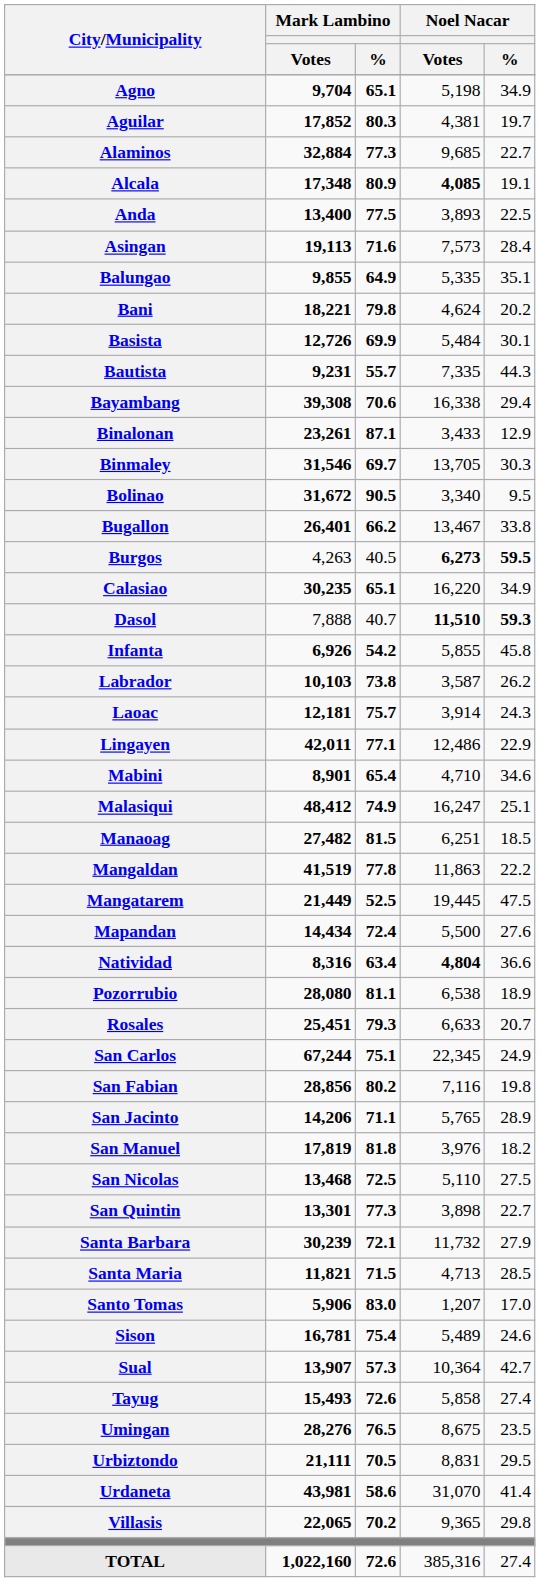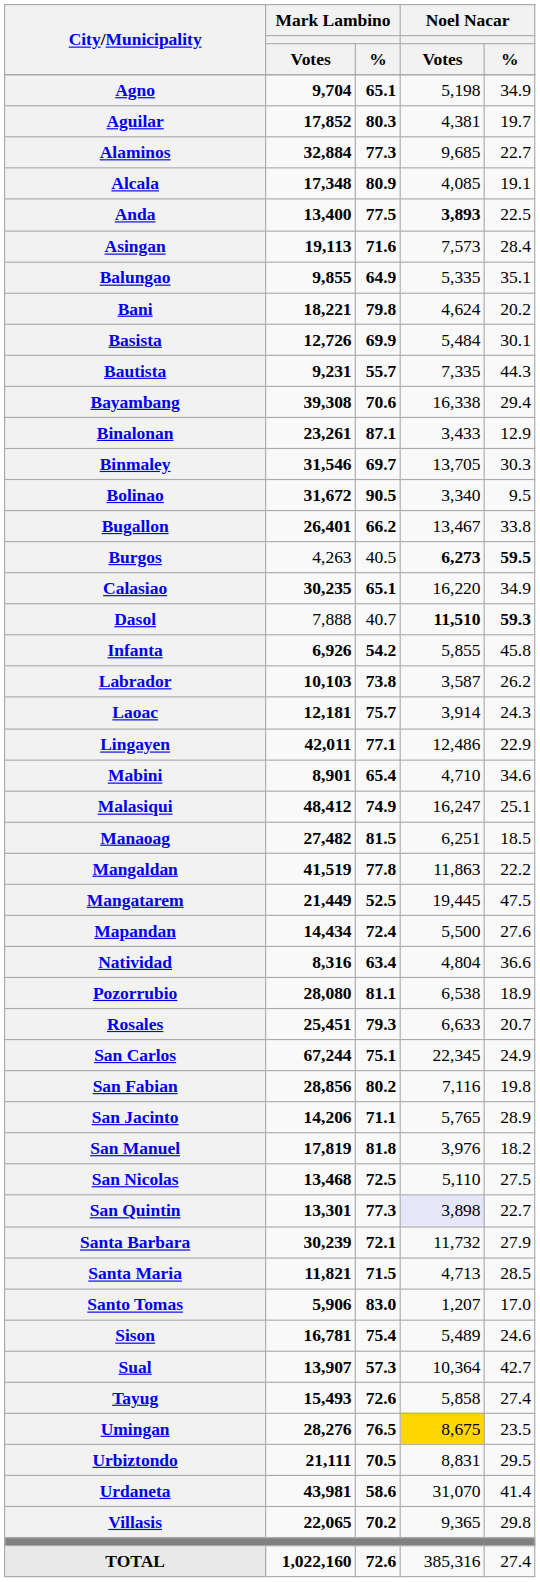(461, 183) bold -> (461, 183) normal
(461, 215) normal -> (461, 215) bold
(461, 962) bold -> (461, 962) normal
(461, 1211) no background -> (461, 1211) lavender background
(461, 1428) no background -> (461, 1428) gold background
